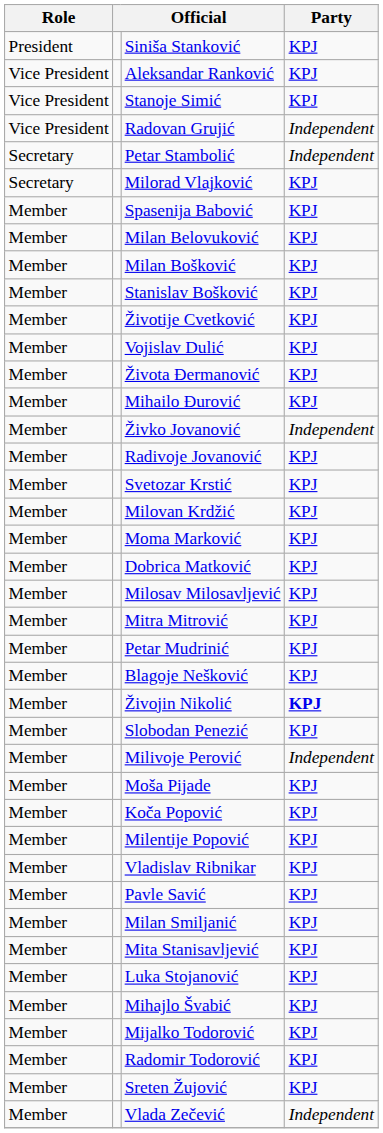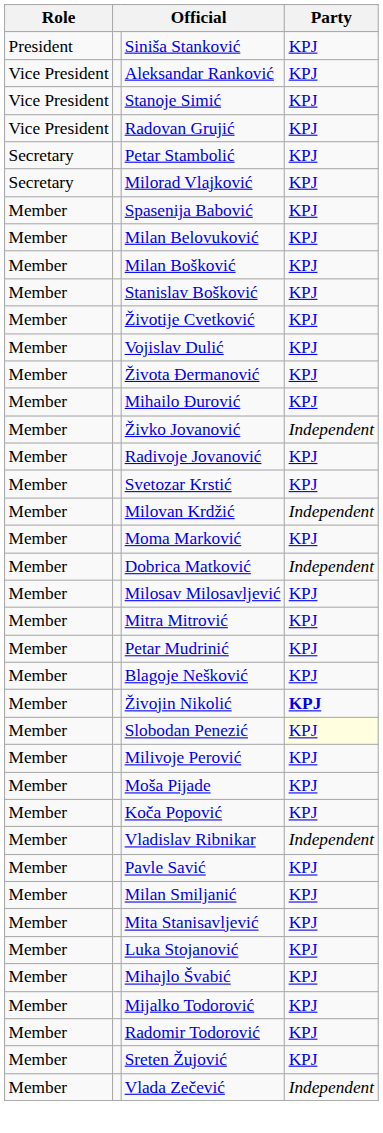(331, 127) Independent -> (303, 127) KPJ
(331, 155) Independent -> (303, 155) KPJ
(303, 511) KPJ -> (331, 511) Independent
(303, 566) KPJ -> (331, 566) Independent
(303, 730) no background -> (303, 730) lightyellow background
(331, 758) Independent -> (303, 758) KPJ
- row: (187, 840)
(303, 867) KPJ -> (331, 840) Independent
